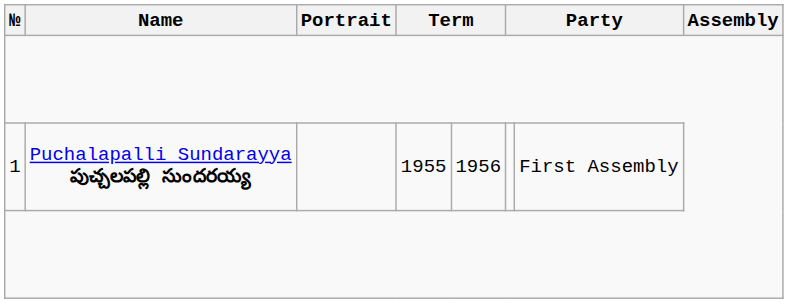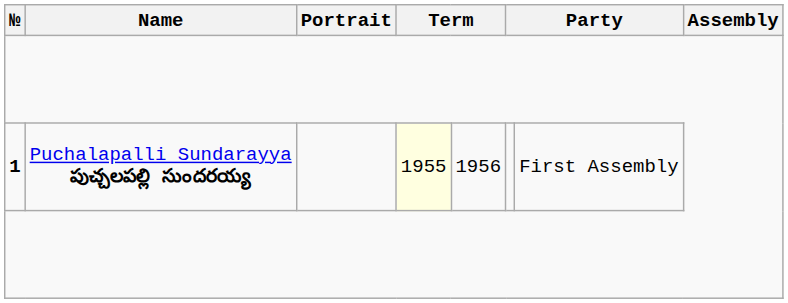(15, 167) normal -> (15, 167) bold
(424, 167) no background -> (424, 167) lightyellow background
